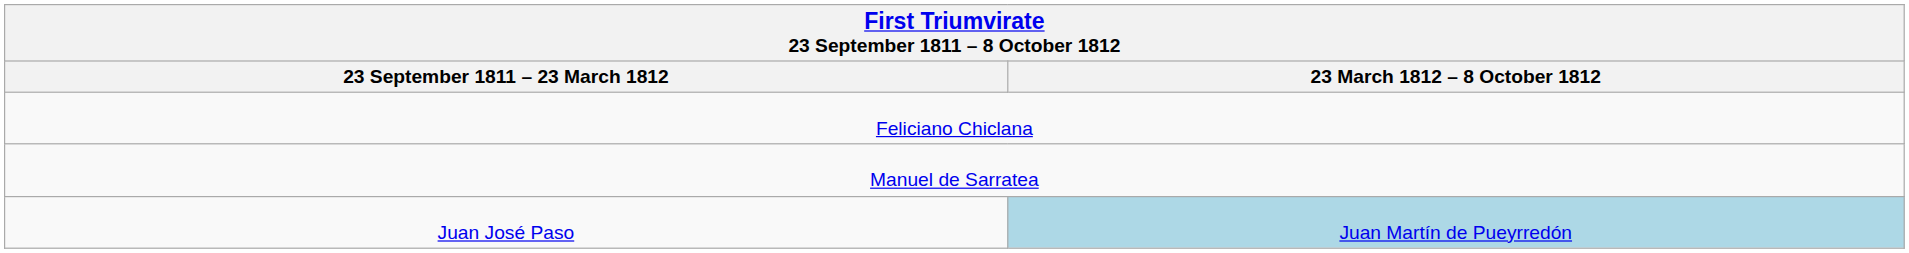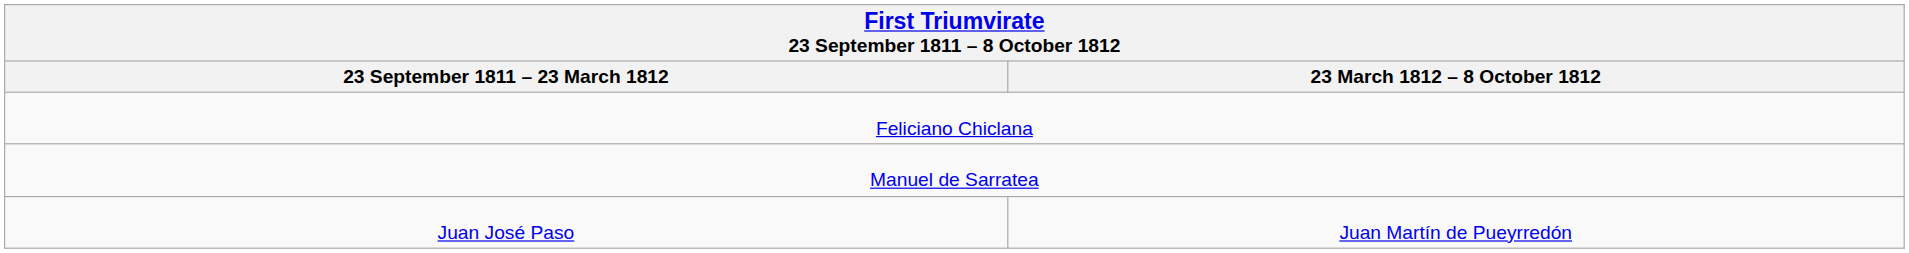(1456, 232) lightblue background -> (1456, 232) no background
